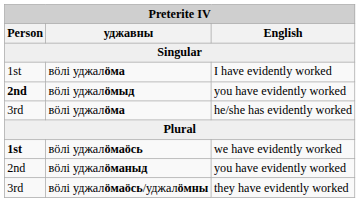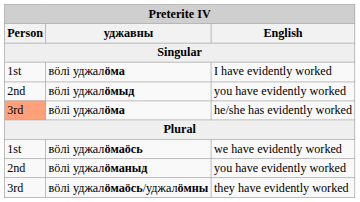(17, 91) bold -> (16, 91) normal
(15, 110) no background -> (15, 110) lightsalmon background
(15, 149) bold -> (14, 149) normal
